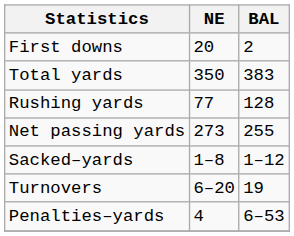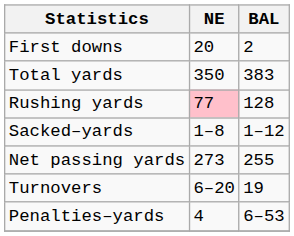(204, 104) no background -> (204, 104) pink background
rows swapped: (97, 132) <-> (71, 160)
